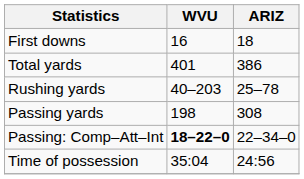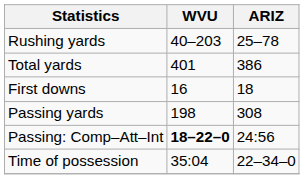rows swapped: (47, 40) <-> (57, 89)
(266, 137) 22–34–0 -> (256, 137) 24:56
(256, 161) 24:56 -> (266, 161) 22–34–0
